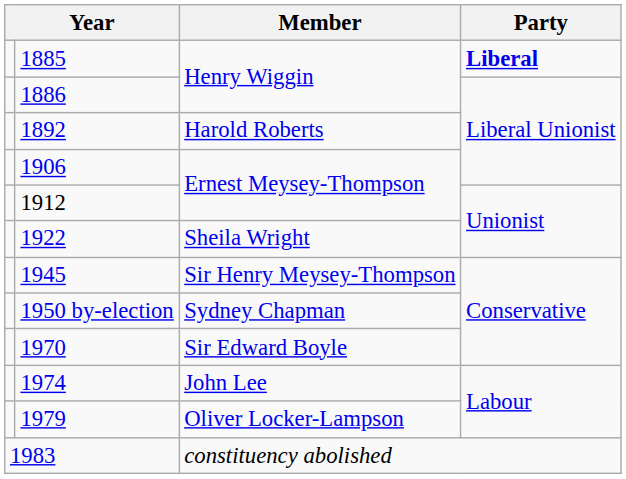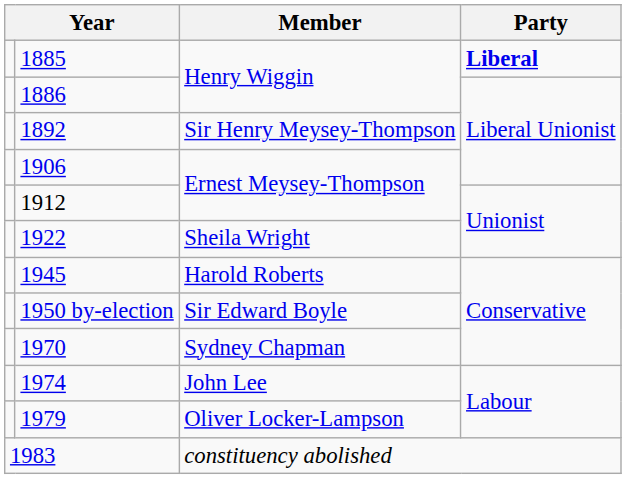(254, 130) Harold Roberts -> (320, 130) Sir Henry Meysey-Thompson
(320, 274) Sir Henry Meysey-Thompson -> (254, 274) Harold Roberts
(265, 310) Sydney Chapman -> (266, 310) Sir Edward Boyle
(266, 346) Sir Edward Boyle -> (265, 346) Sydney Chapman
